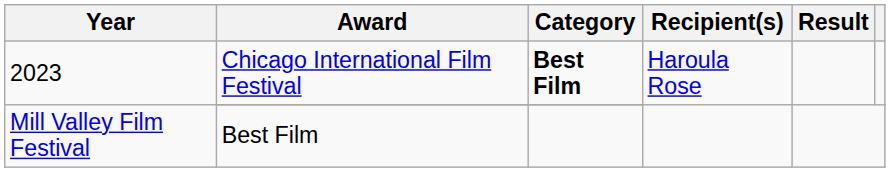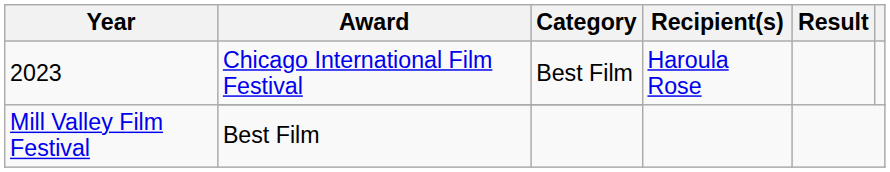(559, 72) bold -> (585, 72) normal
